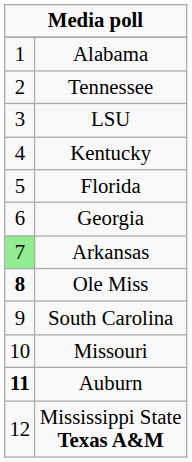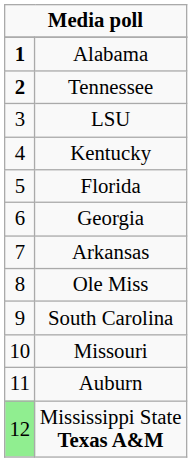(20, 53) normal -> (20, 53) bold
(20, 86) normal -> (20, 86) bold
(20, 251) lightgreen background -> (20, 251) no background
(20, 284) bold -> (20, 284) normal
(20, 383) bold -> (20, 383) normal
(20, 428) no background -> (20, 428) lightgreen background
